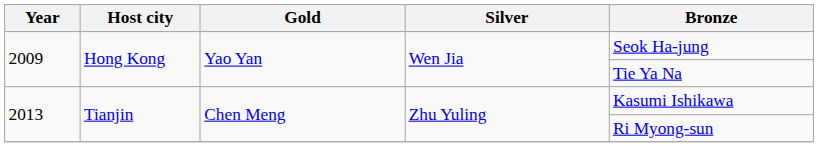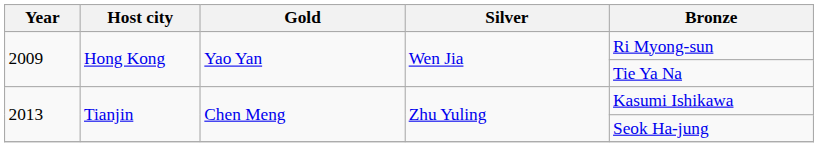(661, 45) Seok Ha-jung -> (663, 45) Ri Myong-sun
(663, 127) Ri Myong-sun -> (661, 127) Seok Ha-jung
